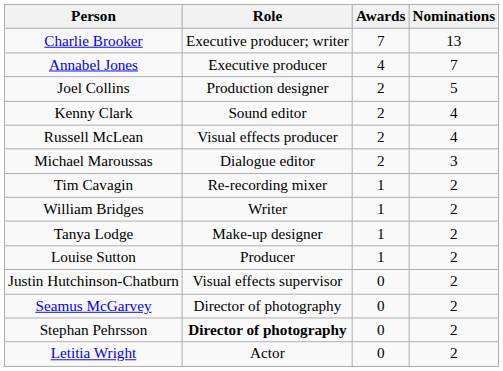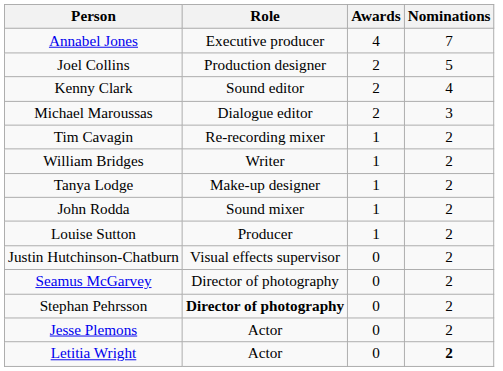- row: (93, 40)
- row: (93, 137)
+ row: (93, 209)
+ row: (93, 329)
(454, 354) normal -> (449, 354) bold
